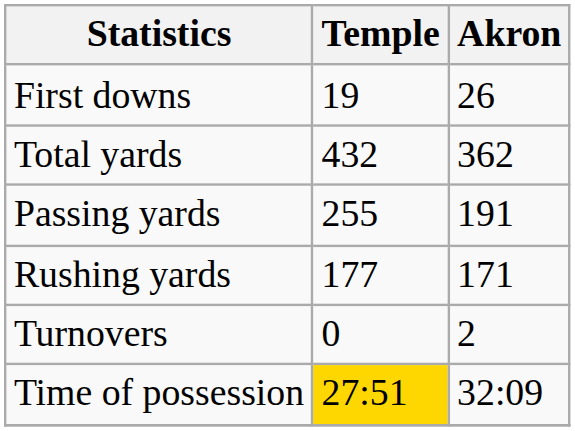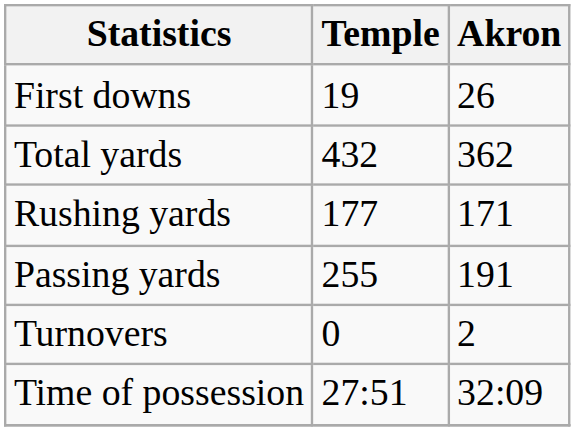rows swapped: (122, 273) <-> (117, 214)
(365, 393) gold background -> (365, 393) no background
